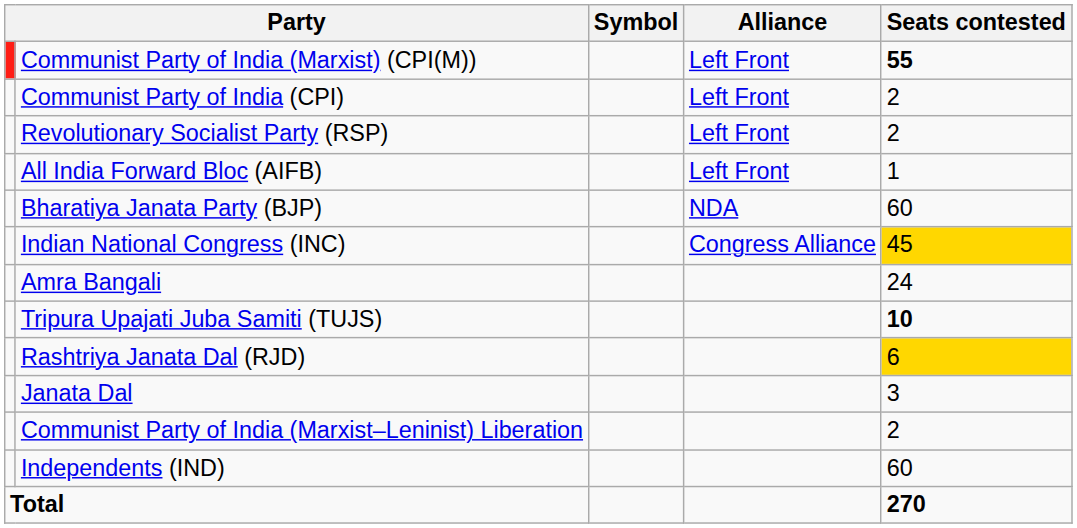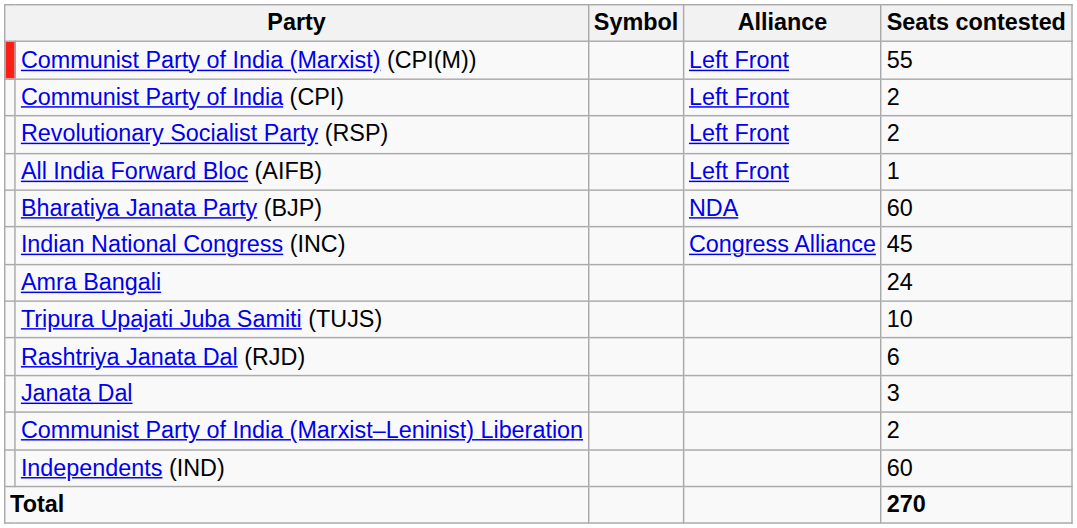(900, 60) bold -> (900, 60) normal
(900, 245) gold background -> (900, 245) no background
(900, 319) bold -> (900, 319) normal
(893, 356) gold background -> (893, 356) no background
